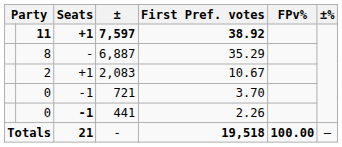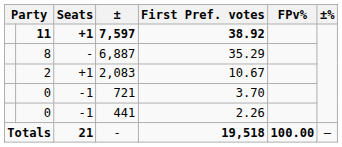(86, 113) bold -> (86, 113) normal
